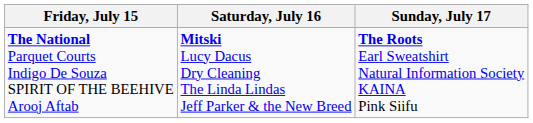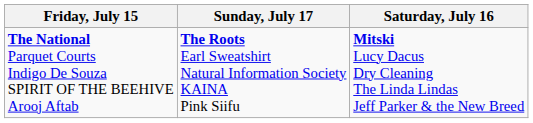columns swapped: (266, 16) <-> (441, 16)
